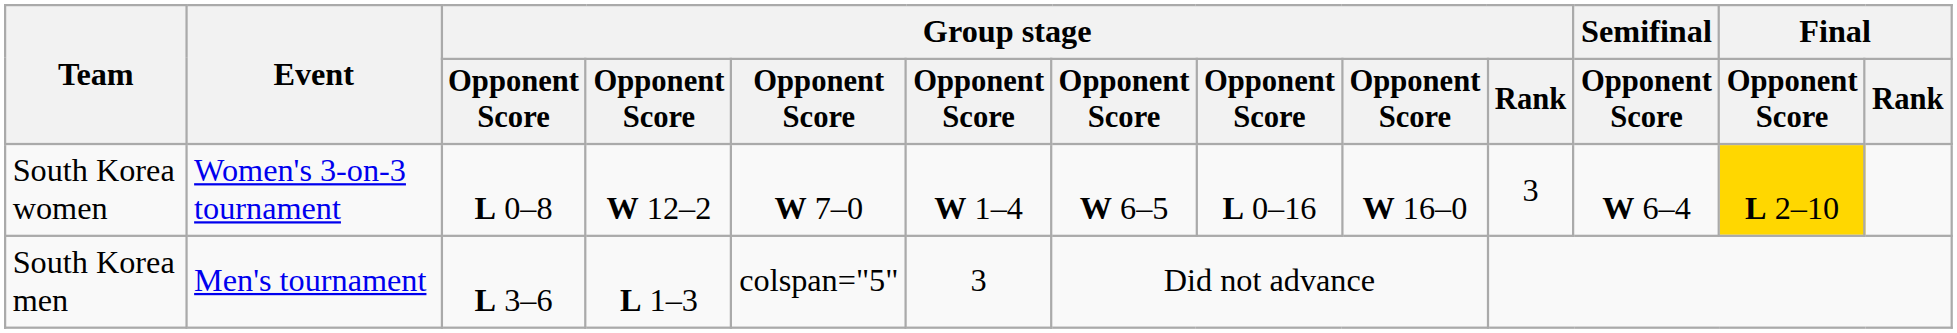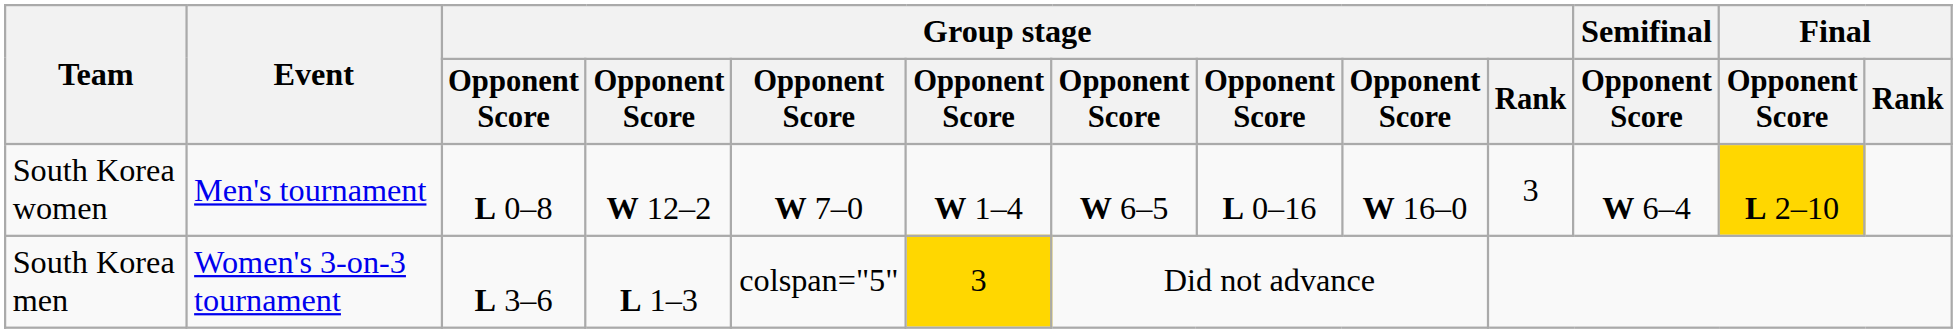(300, 189) Women's 3-on-3 tournament -> (310, 189) Men's tournament
(310, 281) Men's tournament -> (300, 281) Women's 3-on-3 tournament
(979, 281) no background -> (979, 281) gold background
